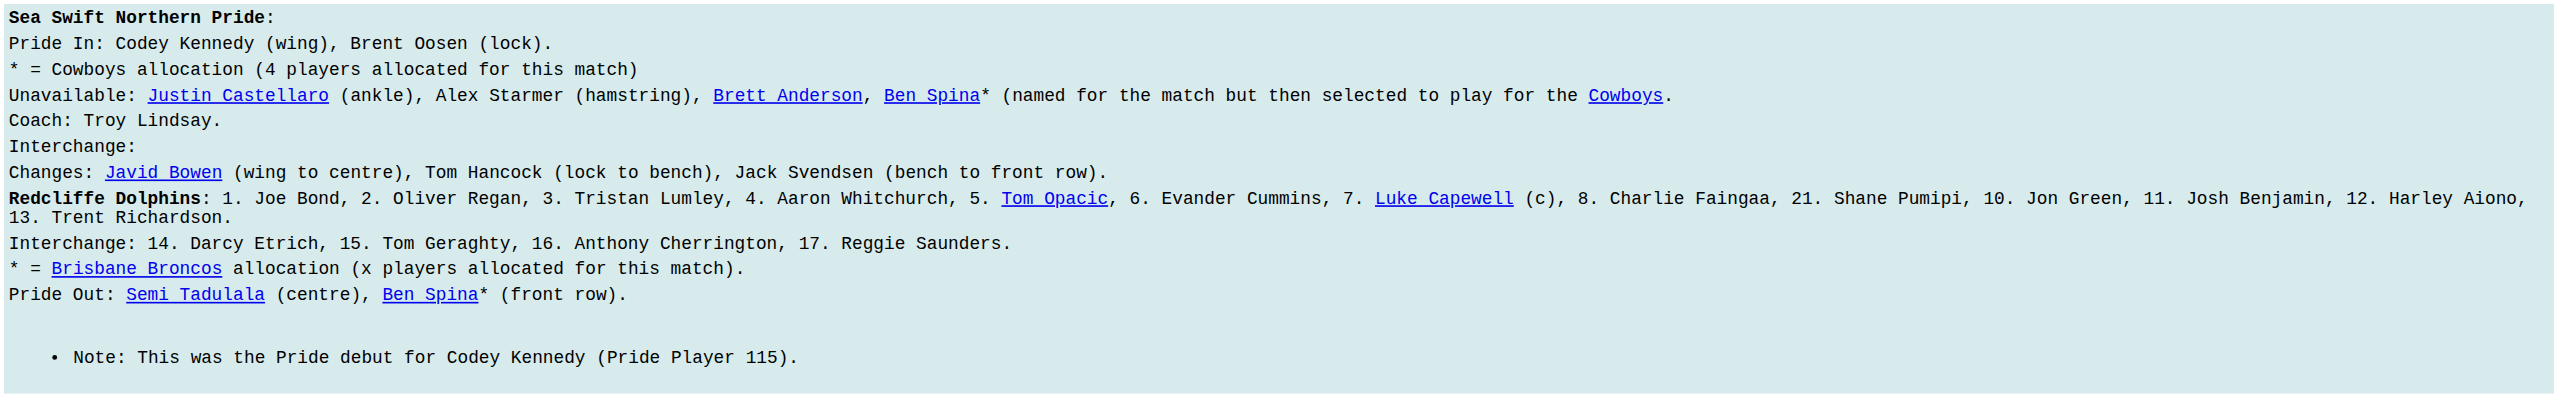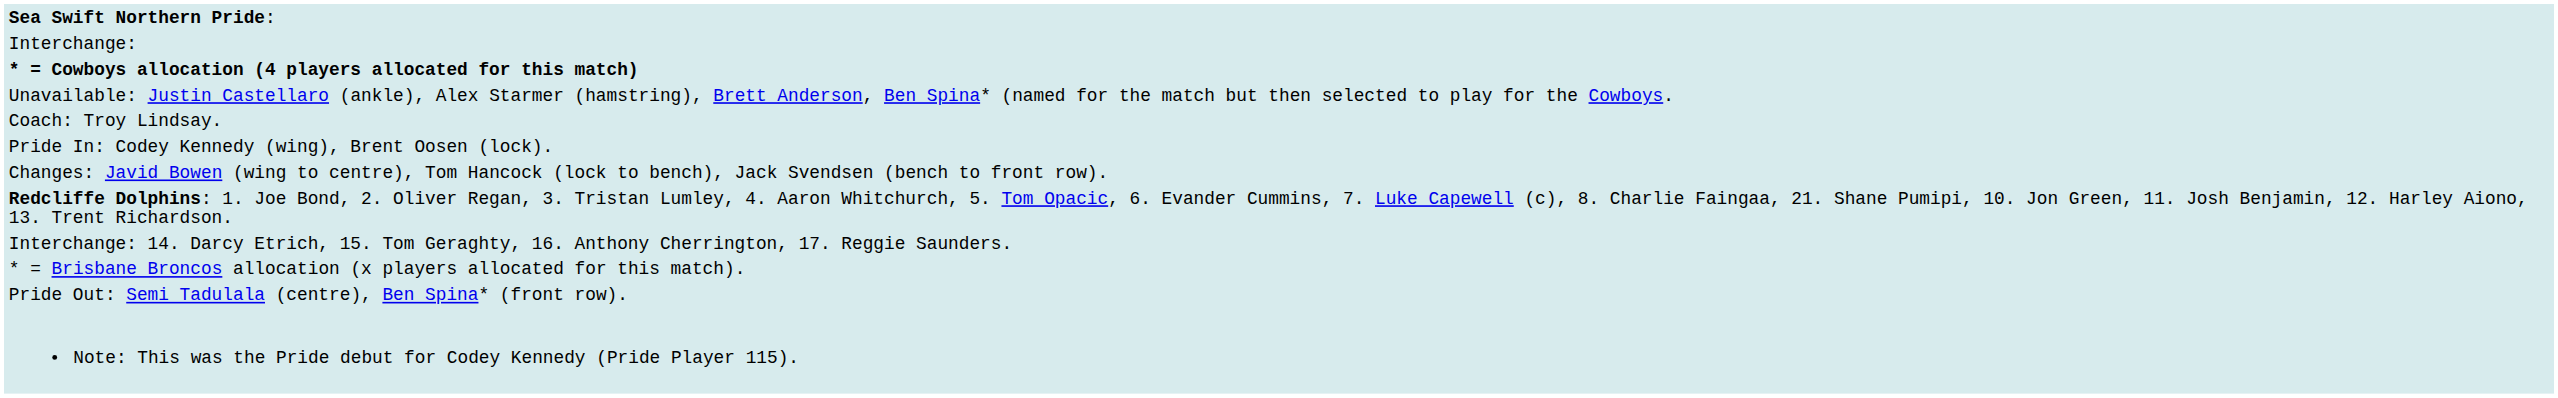(281, 44) Pride In: Codey Kennedy (wing), Brent Oosen (lock). -> (73, 44) Interchange:
(324, 70) normal -> (324, 70) bold
(73, 147) Interchange: -> (281, 147) Pride In: Codey Kennedy (wing), Brent Oosen (lock).
